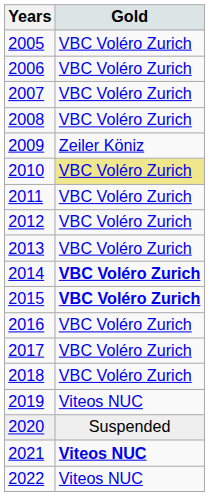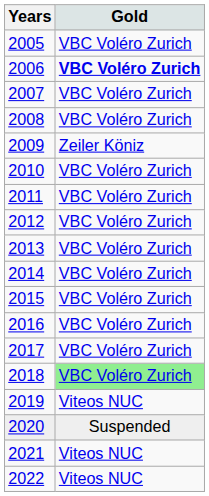(125, 68) normal -> (130, 68) bold
(125, 171) khaki background -> (125, 171) no background
(130, 273) bold -> (125, 273) normal
(130, 299) bold -> (125, 299) normal
(125, 376) no background -> (125, 376) lightgreen background
(103, 453) bold -> (101, 453) normal
